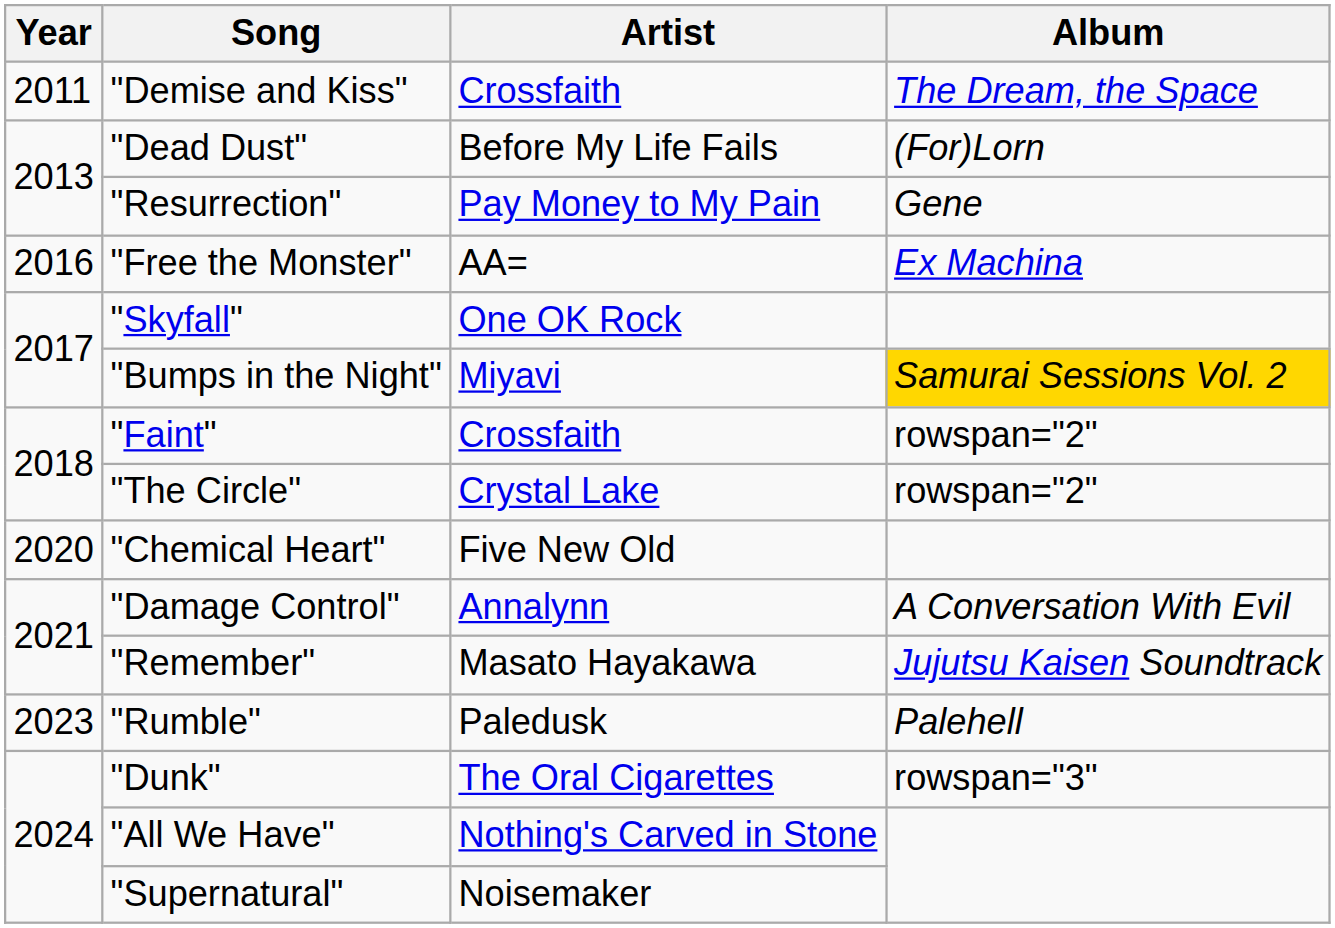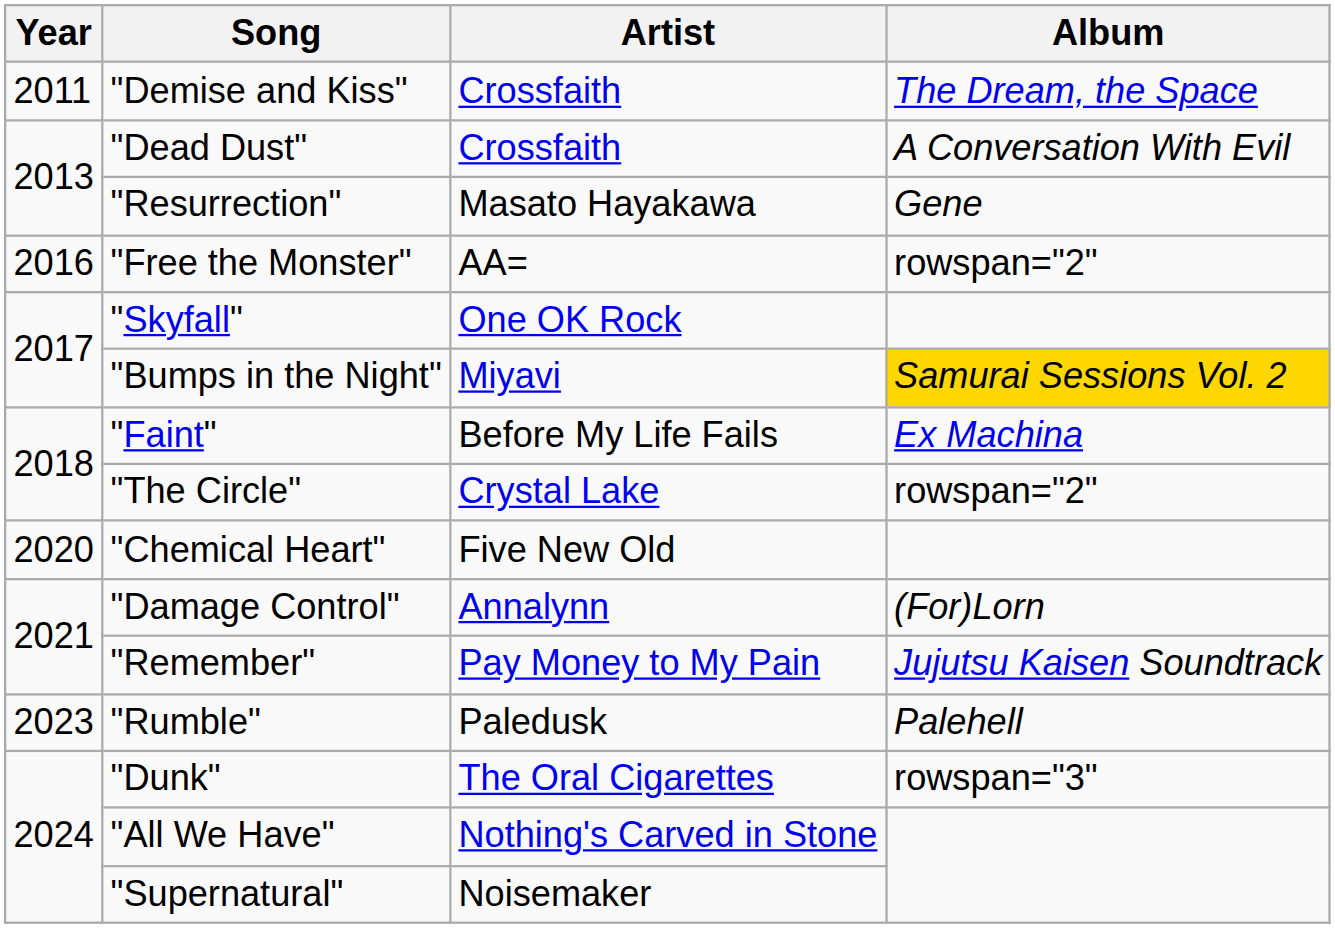(618, 147) Before My Life Fails -> (540, 147) Crossfaith
(969, 147) (For)Lorn -> (1092, 147) A Conversation With Evil
(639, 205) Pay Money to My Pain -> (607, 205) Masato Hayakawa
(989, 262) Ex Machina -> (996, 262) rowspan="2"
(540, 434) Crossfaith -> (618, 434) Before My Life Fails
(996, 434) rowspan="2" -> (989, 434) Ex Machina
(1092, 606) A Conversation With Evil -> (969, 606) (For)Lorn
(607, 663) Masato Hayakawa -> (639, 663) Pay Money to My Pain
